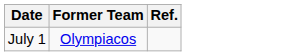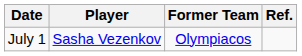+ column: (107, 16)
